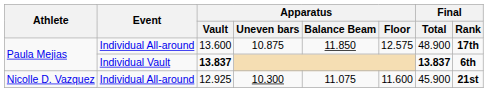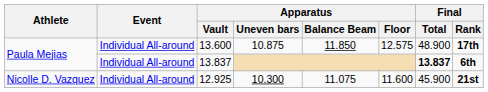(135, 63) Individual Vault -> (147, 63) Individual All-around
(215, 63) bold -> (215, 63) normal
